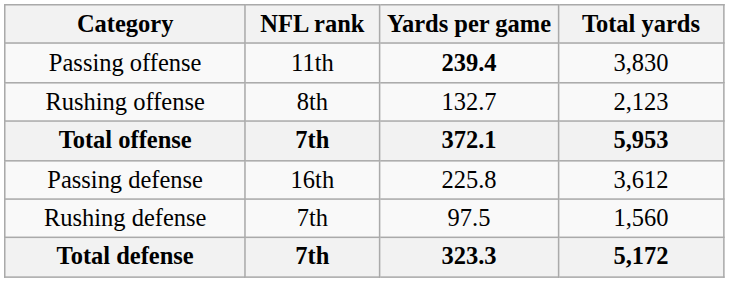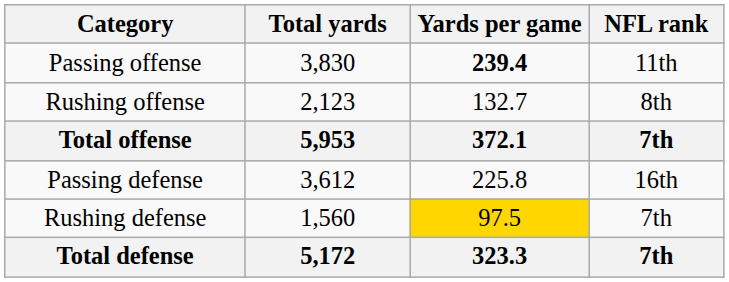columns swapped: (641, 23) <-> (312, 23)
(469, 218) no background -> (500, 218) gold background
